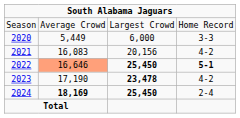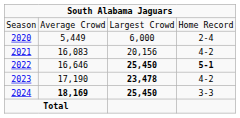(206, 38) 3-3 -> (206, 38) 2-4
(73, 65) lightsalmon background -> (73, 65) no background
(206, 92) 2-4 -> (206, 92) 3-3
